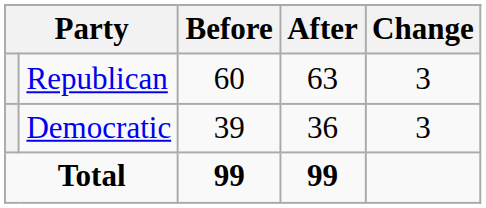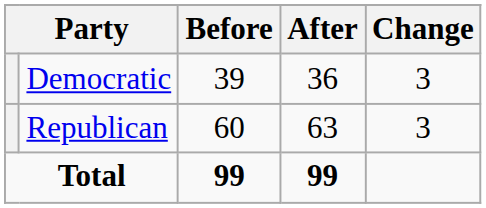rows swapped: (97, 78) <-> (99, 127)
